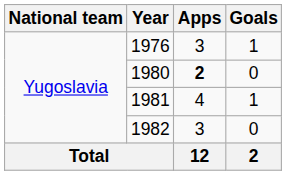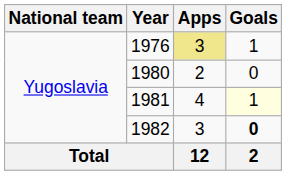(200, 45) no background -> (200, 45) khaki background
(200, 73) bold -> (200, 73) normal
(254, 101) no background -> (254, 101) lightyellow background
(254, 128) normal -> (254, 128) bold
